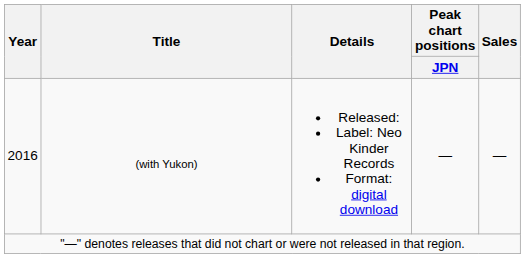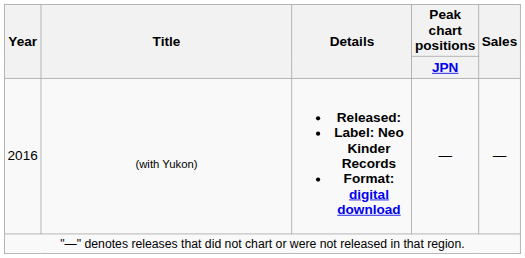(352, 164) normal -> (352, 164) bold
